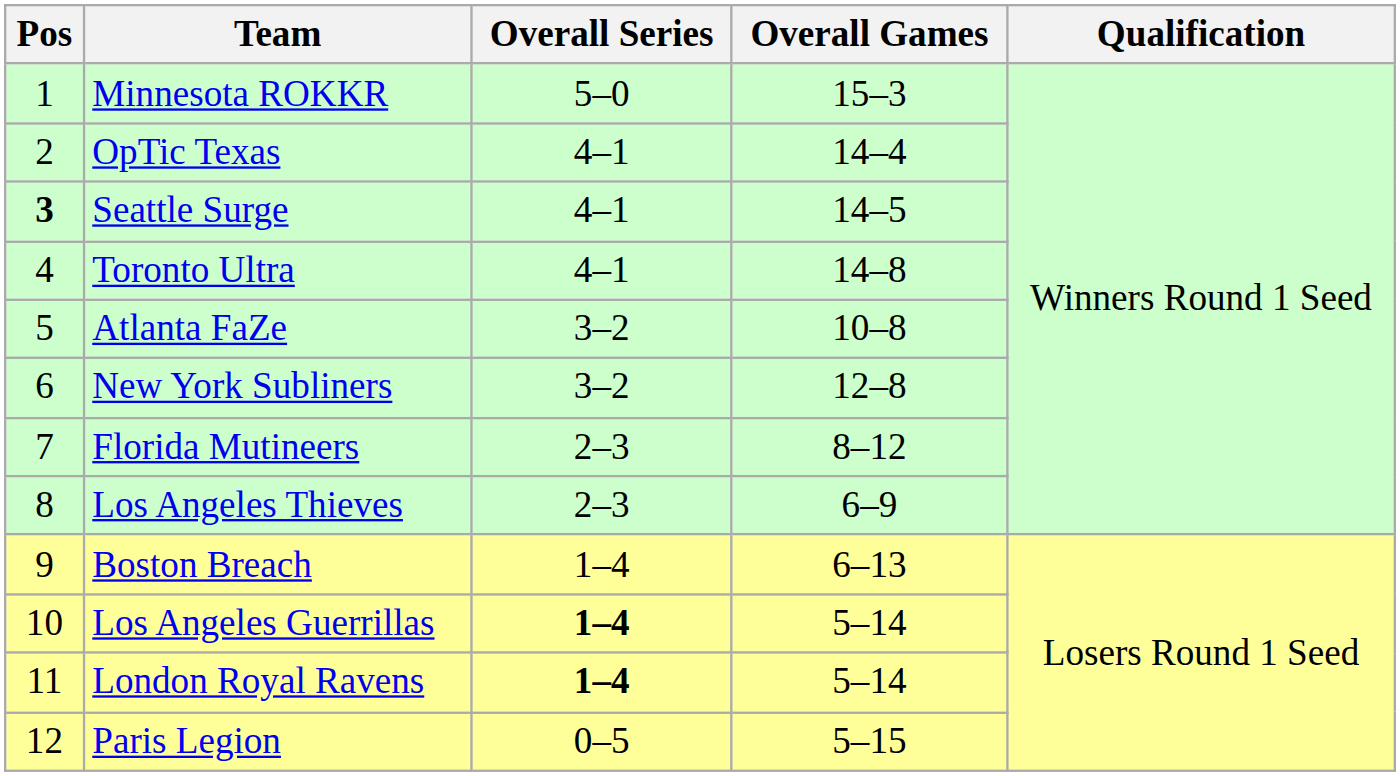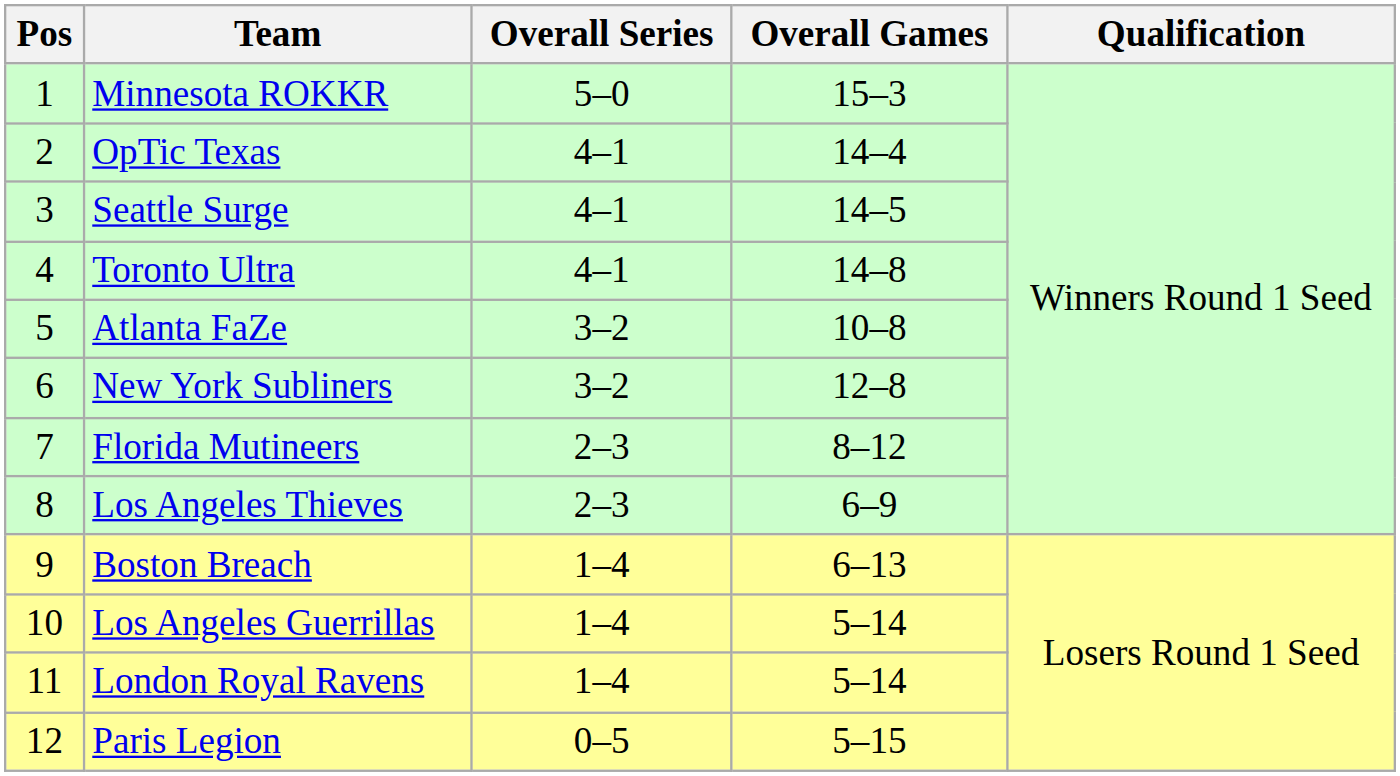(44, 210) bold -> (44, 210) normal
(602, 622) bold -> (602, 622) normal
(602, 681) bold -> (602, 681) normal
